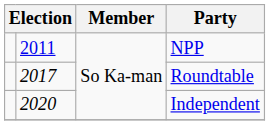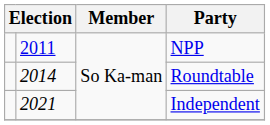(38, 76) 2017 -> (38, 76) 2014
(38, 104) 2020 -> (38, 104) 2021
